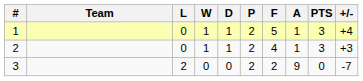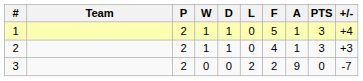columns swapped: (251, 13) <-> (184, 13)
